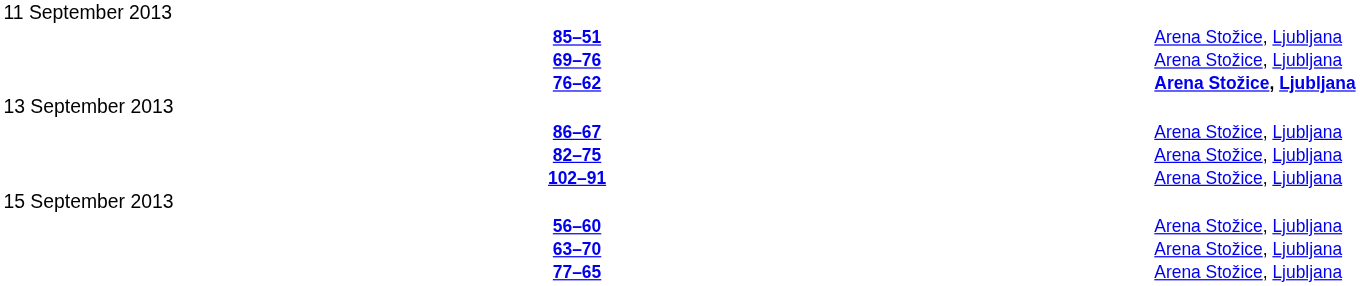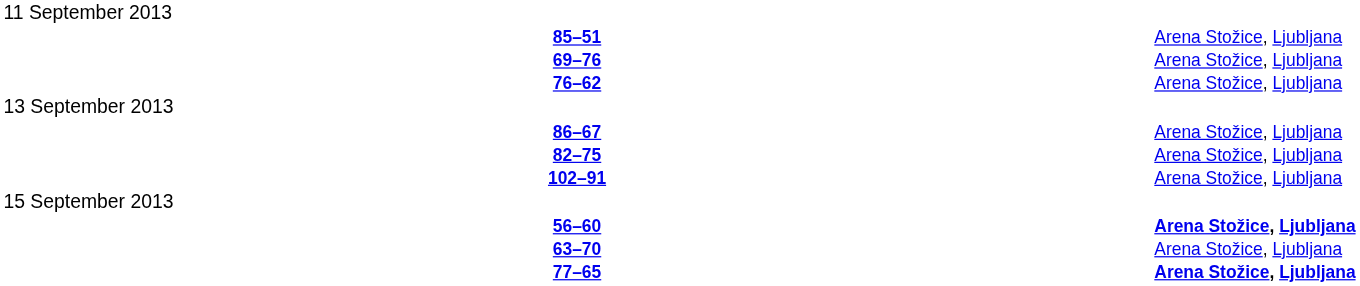(1255, 83) bold -> (1248, 83) normal
(1248, 226) normal -> (1255, 226) bold
(1248, 272) normal -> (1255, 272) bold
